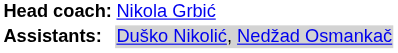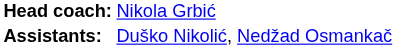(254, 36) lightgrey background -> (254, 36) no background
